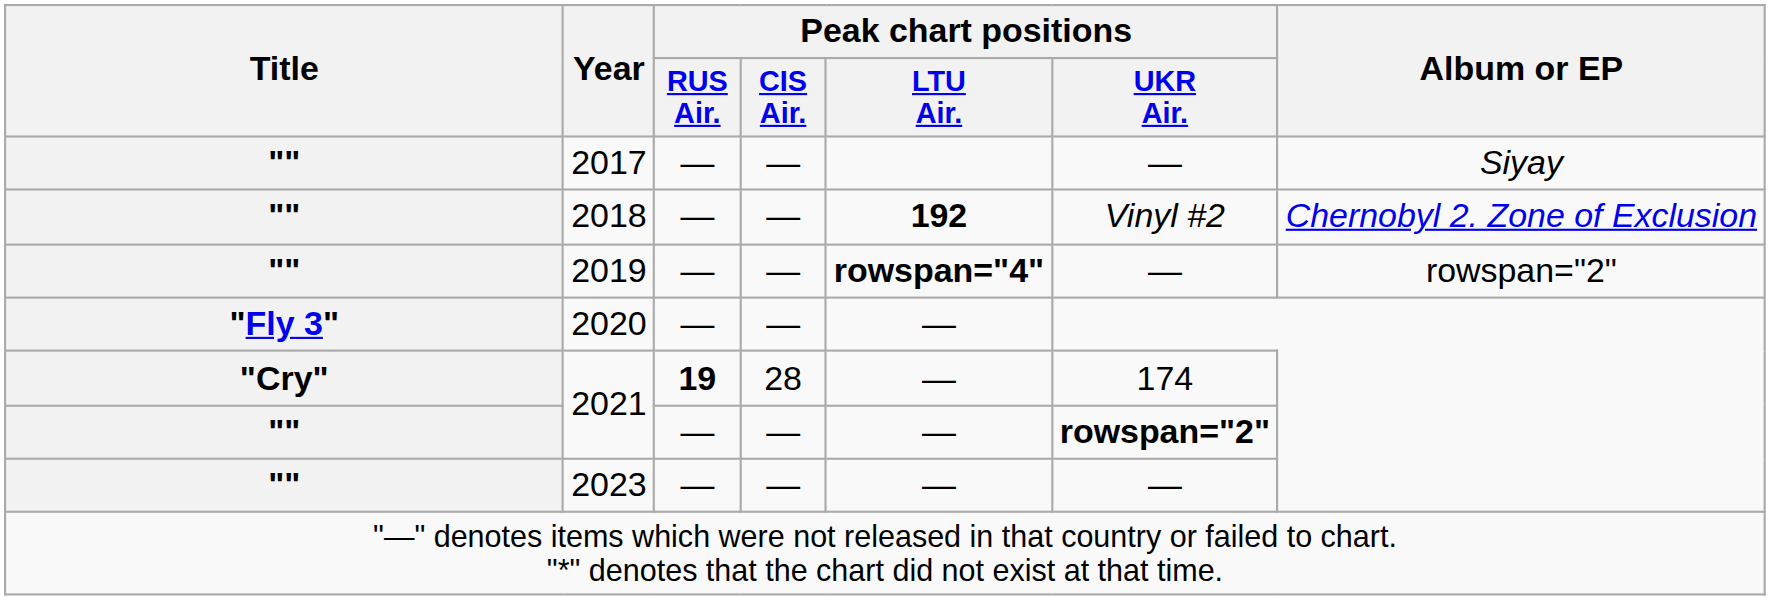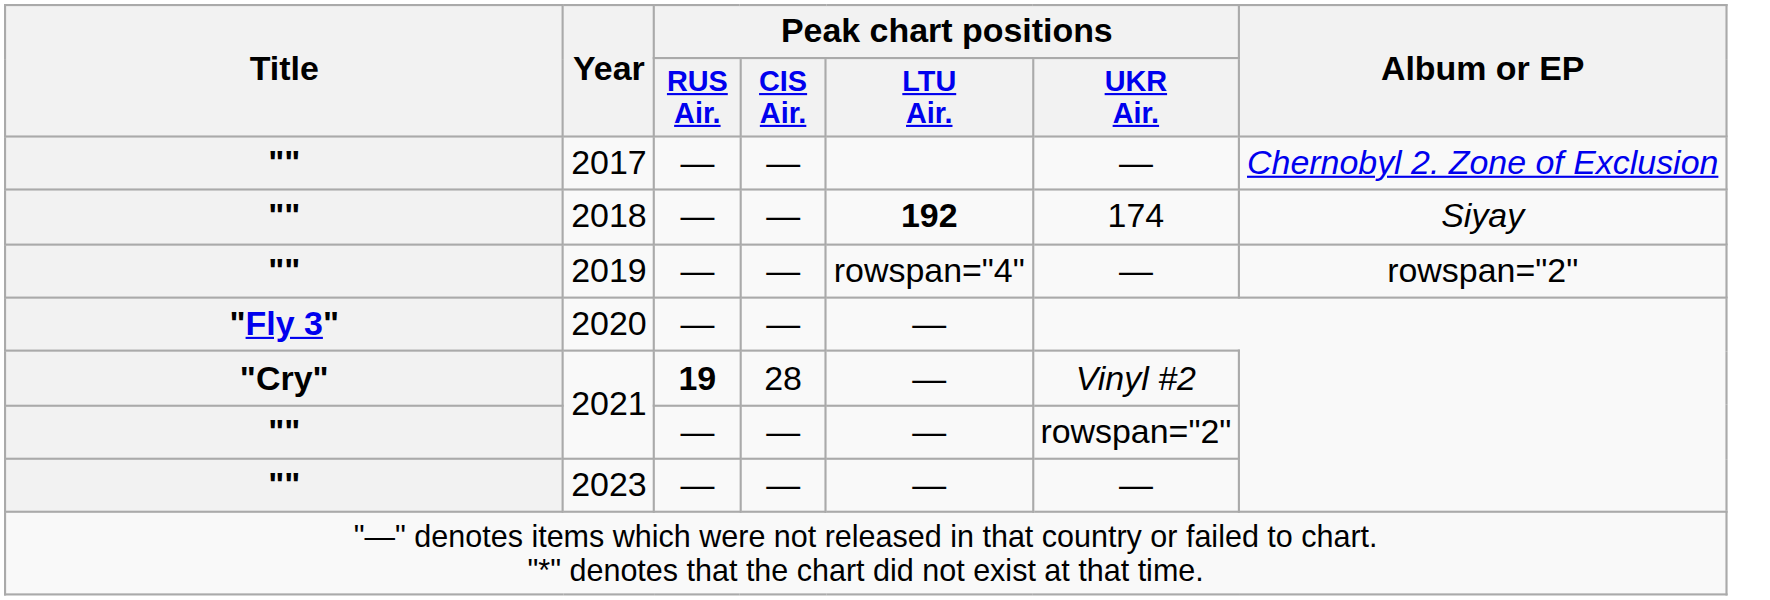(1521, 162) Siyay -> (1483, 162) Chernobyl 2. Zone of Exclusion
(1165, 216) Vinyl #2 -> (1136, 216) 174
(1521, 216) Chernobyl 2. Zone of Exclusion -> (1483, 216) Siyay
(939, 270) bold -> (929, 270) normal
(1165, 377) 174 -> (1136, 377) Vinyl #2
(1165, 431) bold -> (1136, 431) normal
